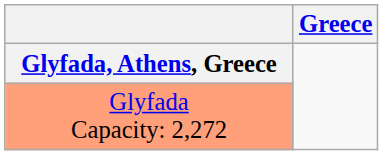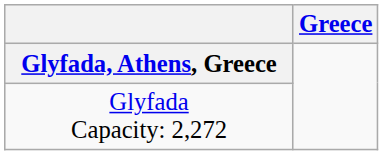(149, 116) lightsalmon background -> (149, 116) no background
